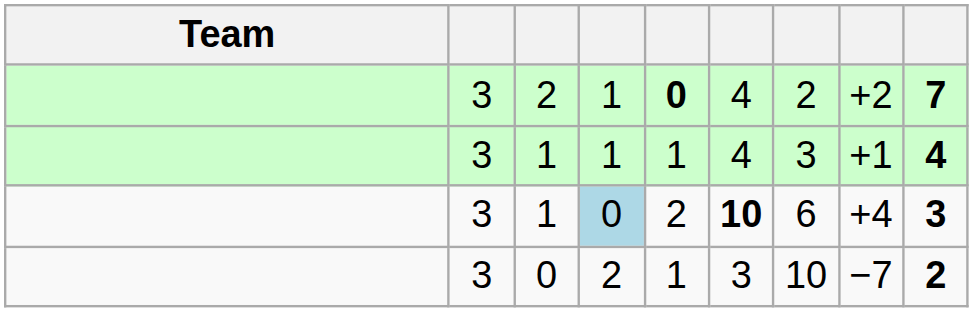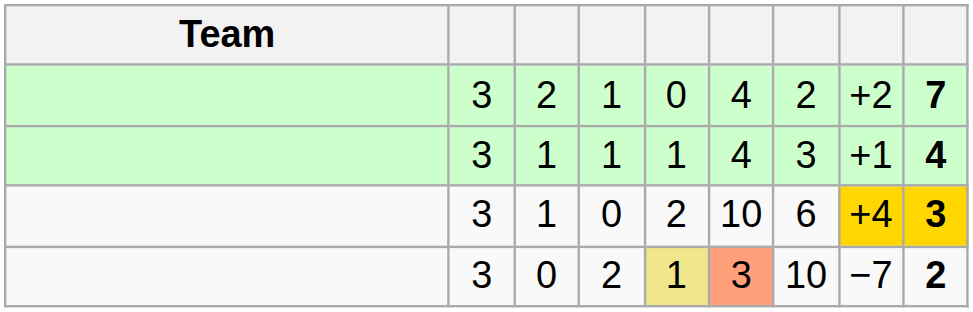(676, 94) bold -> (676, 94) normal
(611, 214) lightblue background -> (611, 214) no background
(741, 214) bold -> (741, 214) normal
(871, 214) no background -> (871, 214) gold background
(936, 214) no background -> (936, 214) gold background
(676, 275) no background -> (676, 275) khaki background
(741, 275) no background -> (741, 275) lightsalmon background
